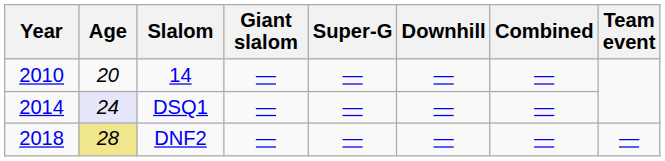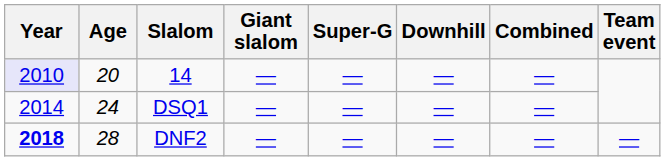(42, 75) no background -> (42, 75) lavender background
(108, 107) lavender background -> (108, 107) no background
(42, 139) normal -> (42, 139) bold
(108, 139) khaki background -> (108, 139) no background
